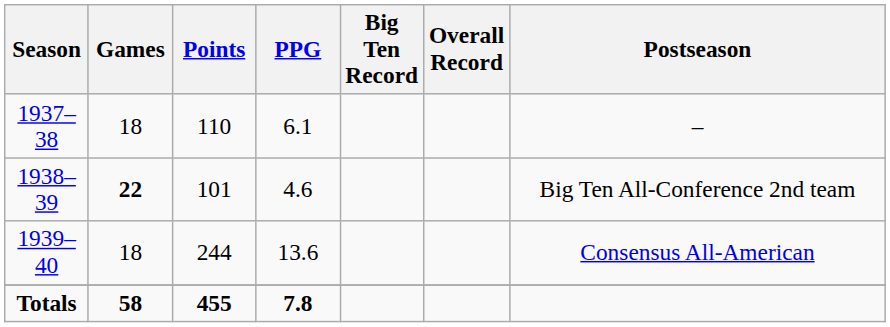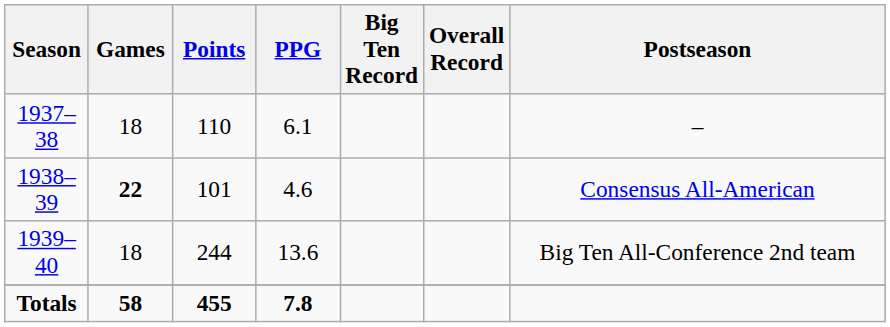(697, 189) Big Ten All-Conference 2nd team -> (697, 189) Consensus All-American
(697, 252) Consensus All-American -> (697, 252) Big Ten All-Conference 2nd team
